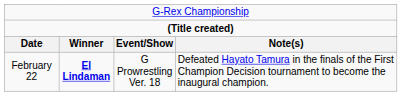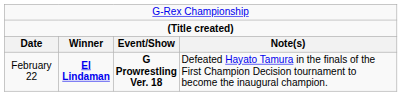(145, 71) normal -> (146, 71) bold
